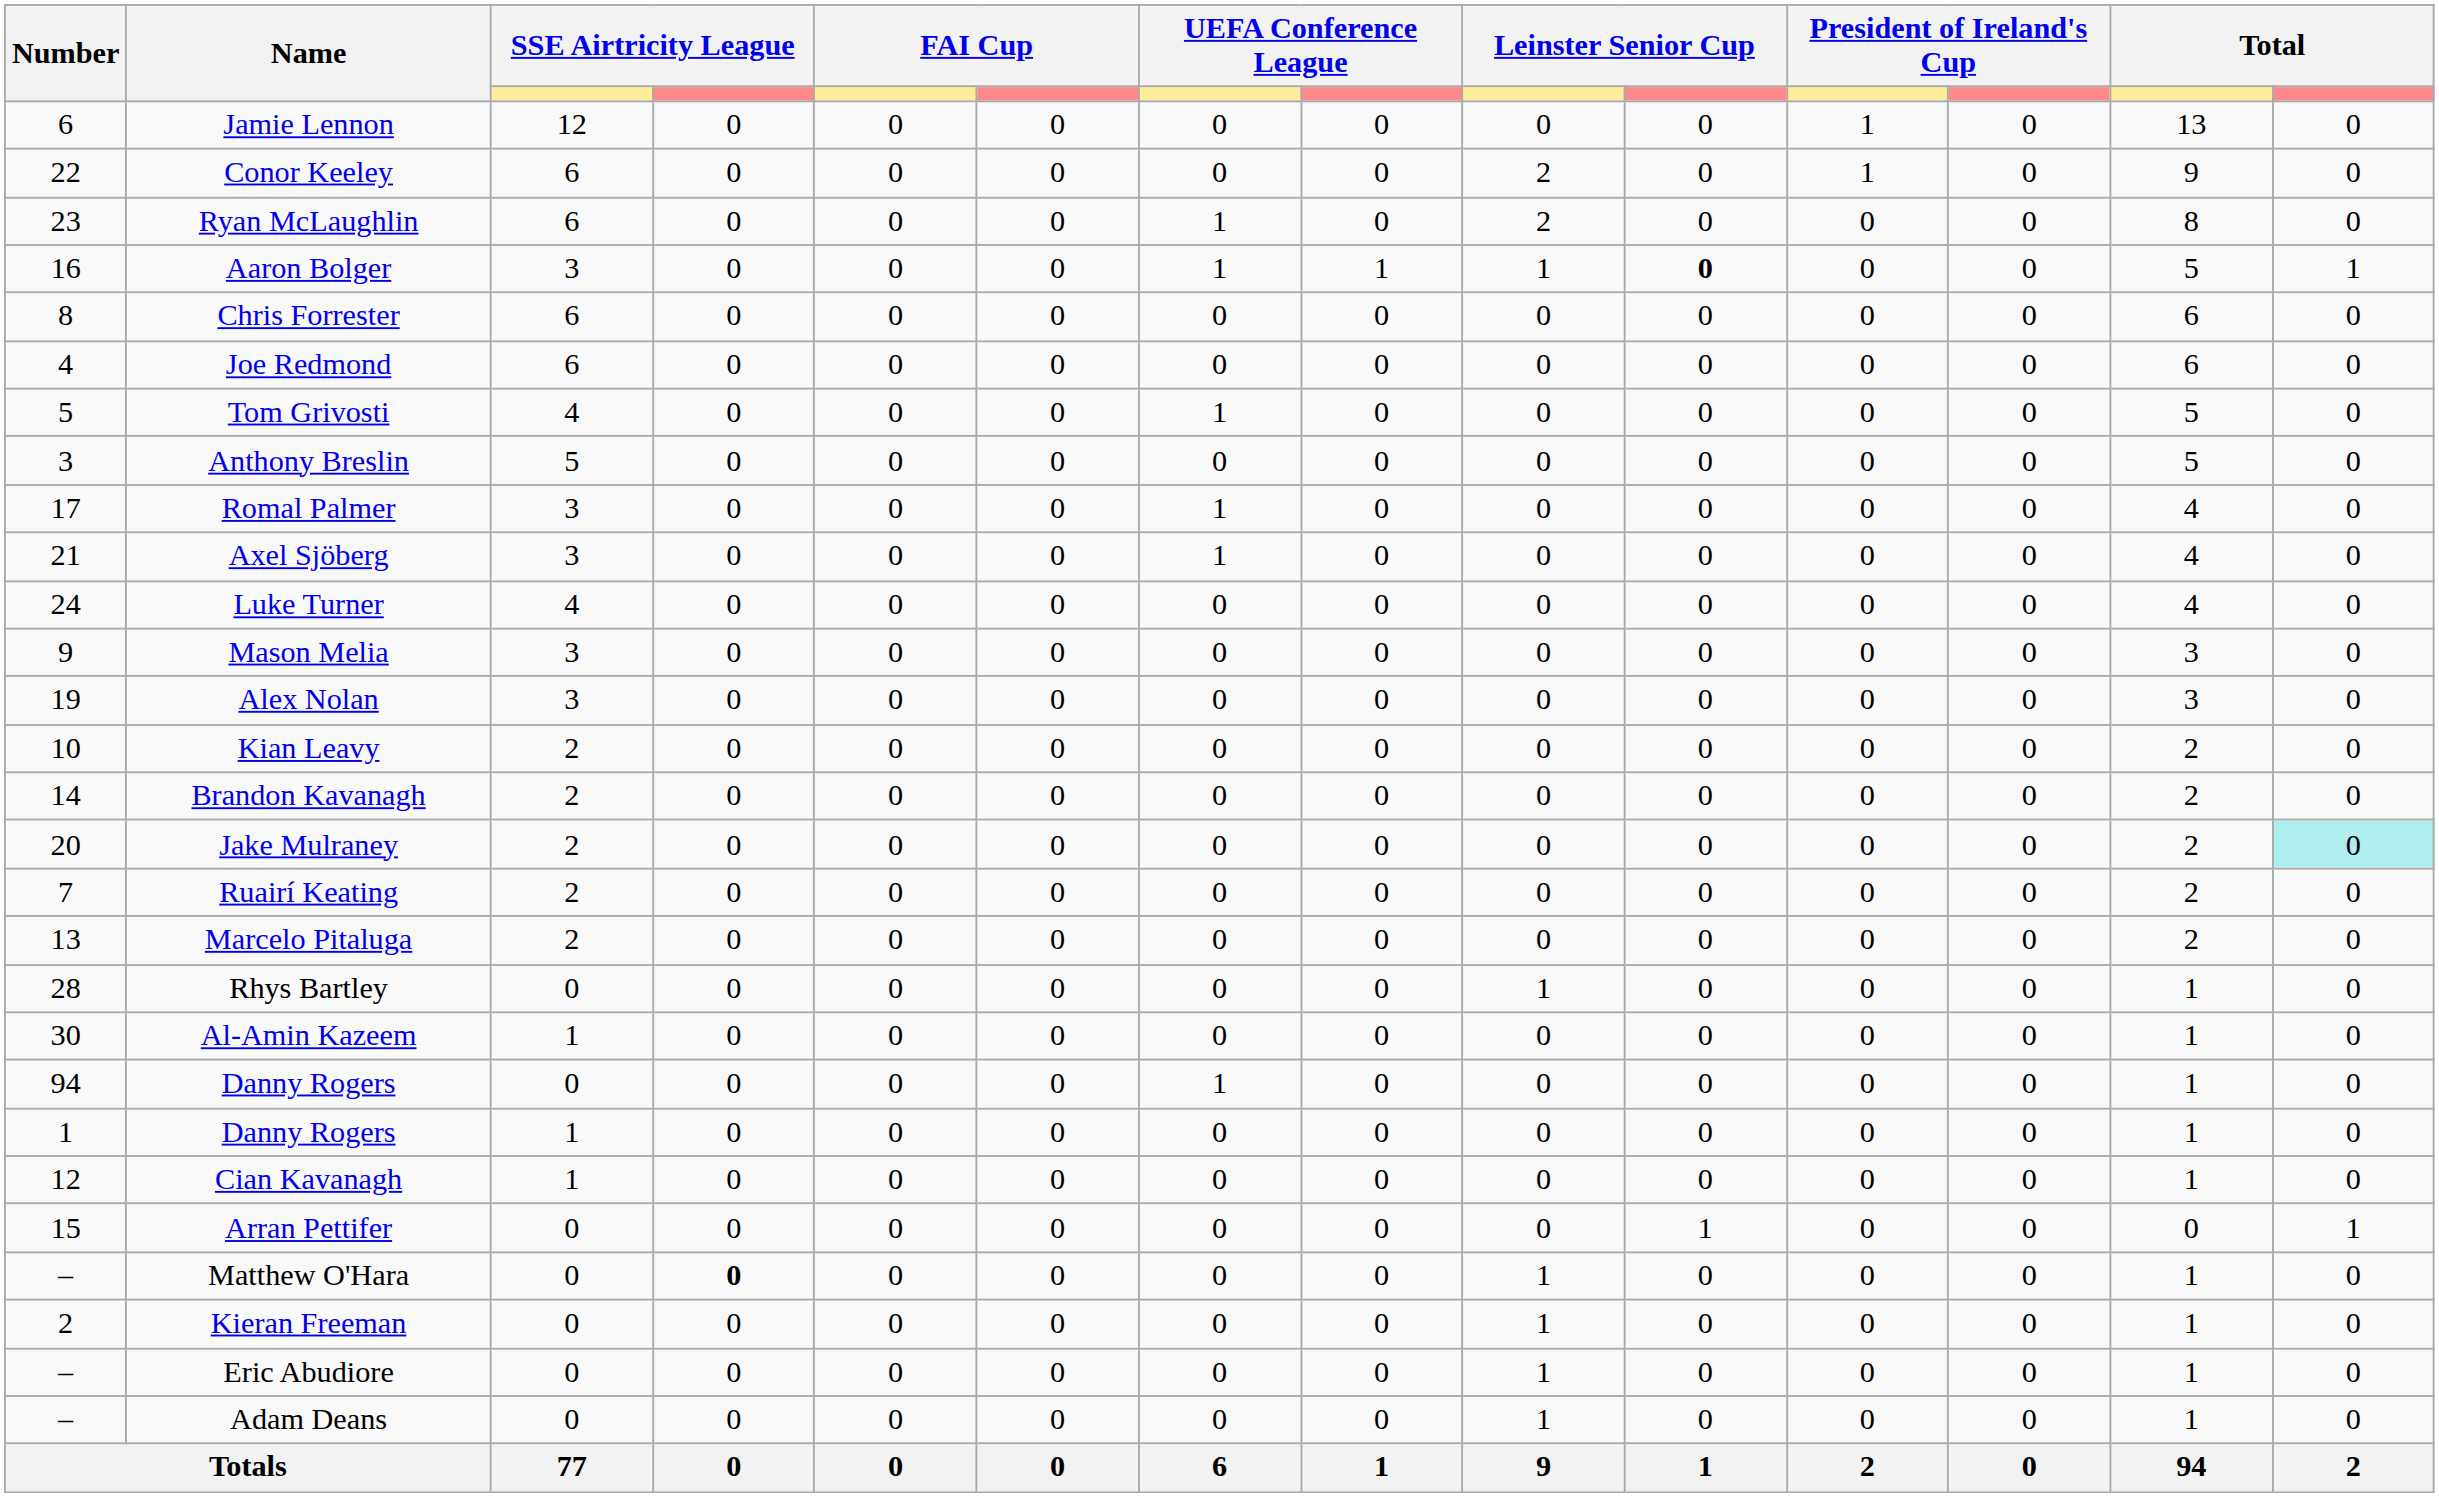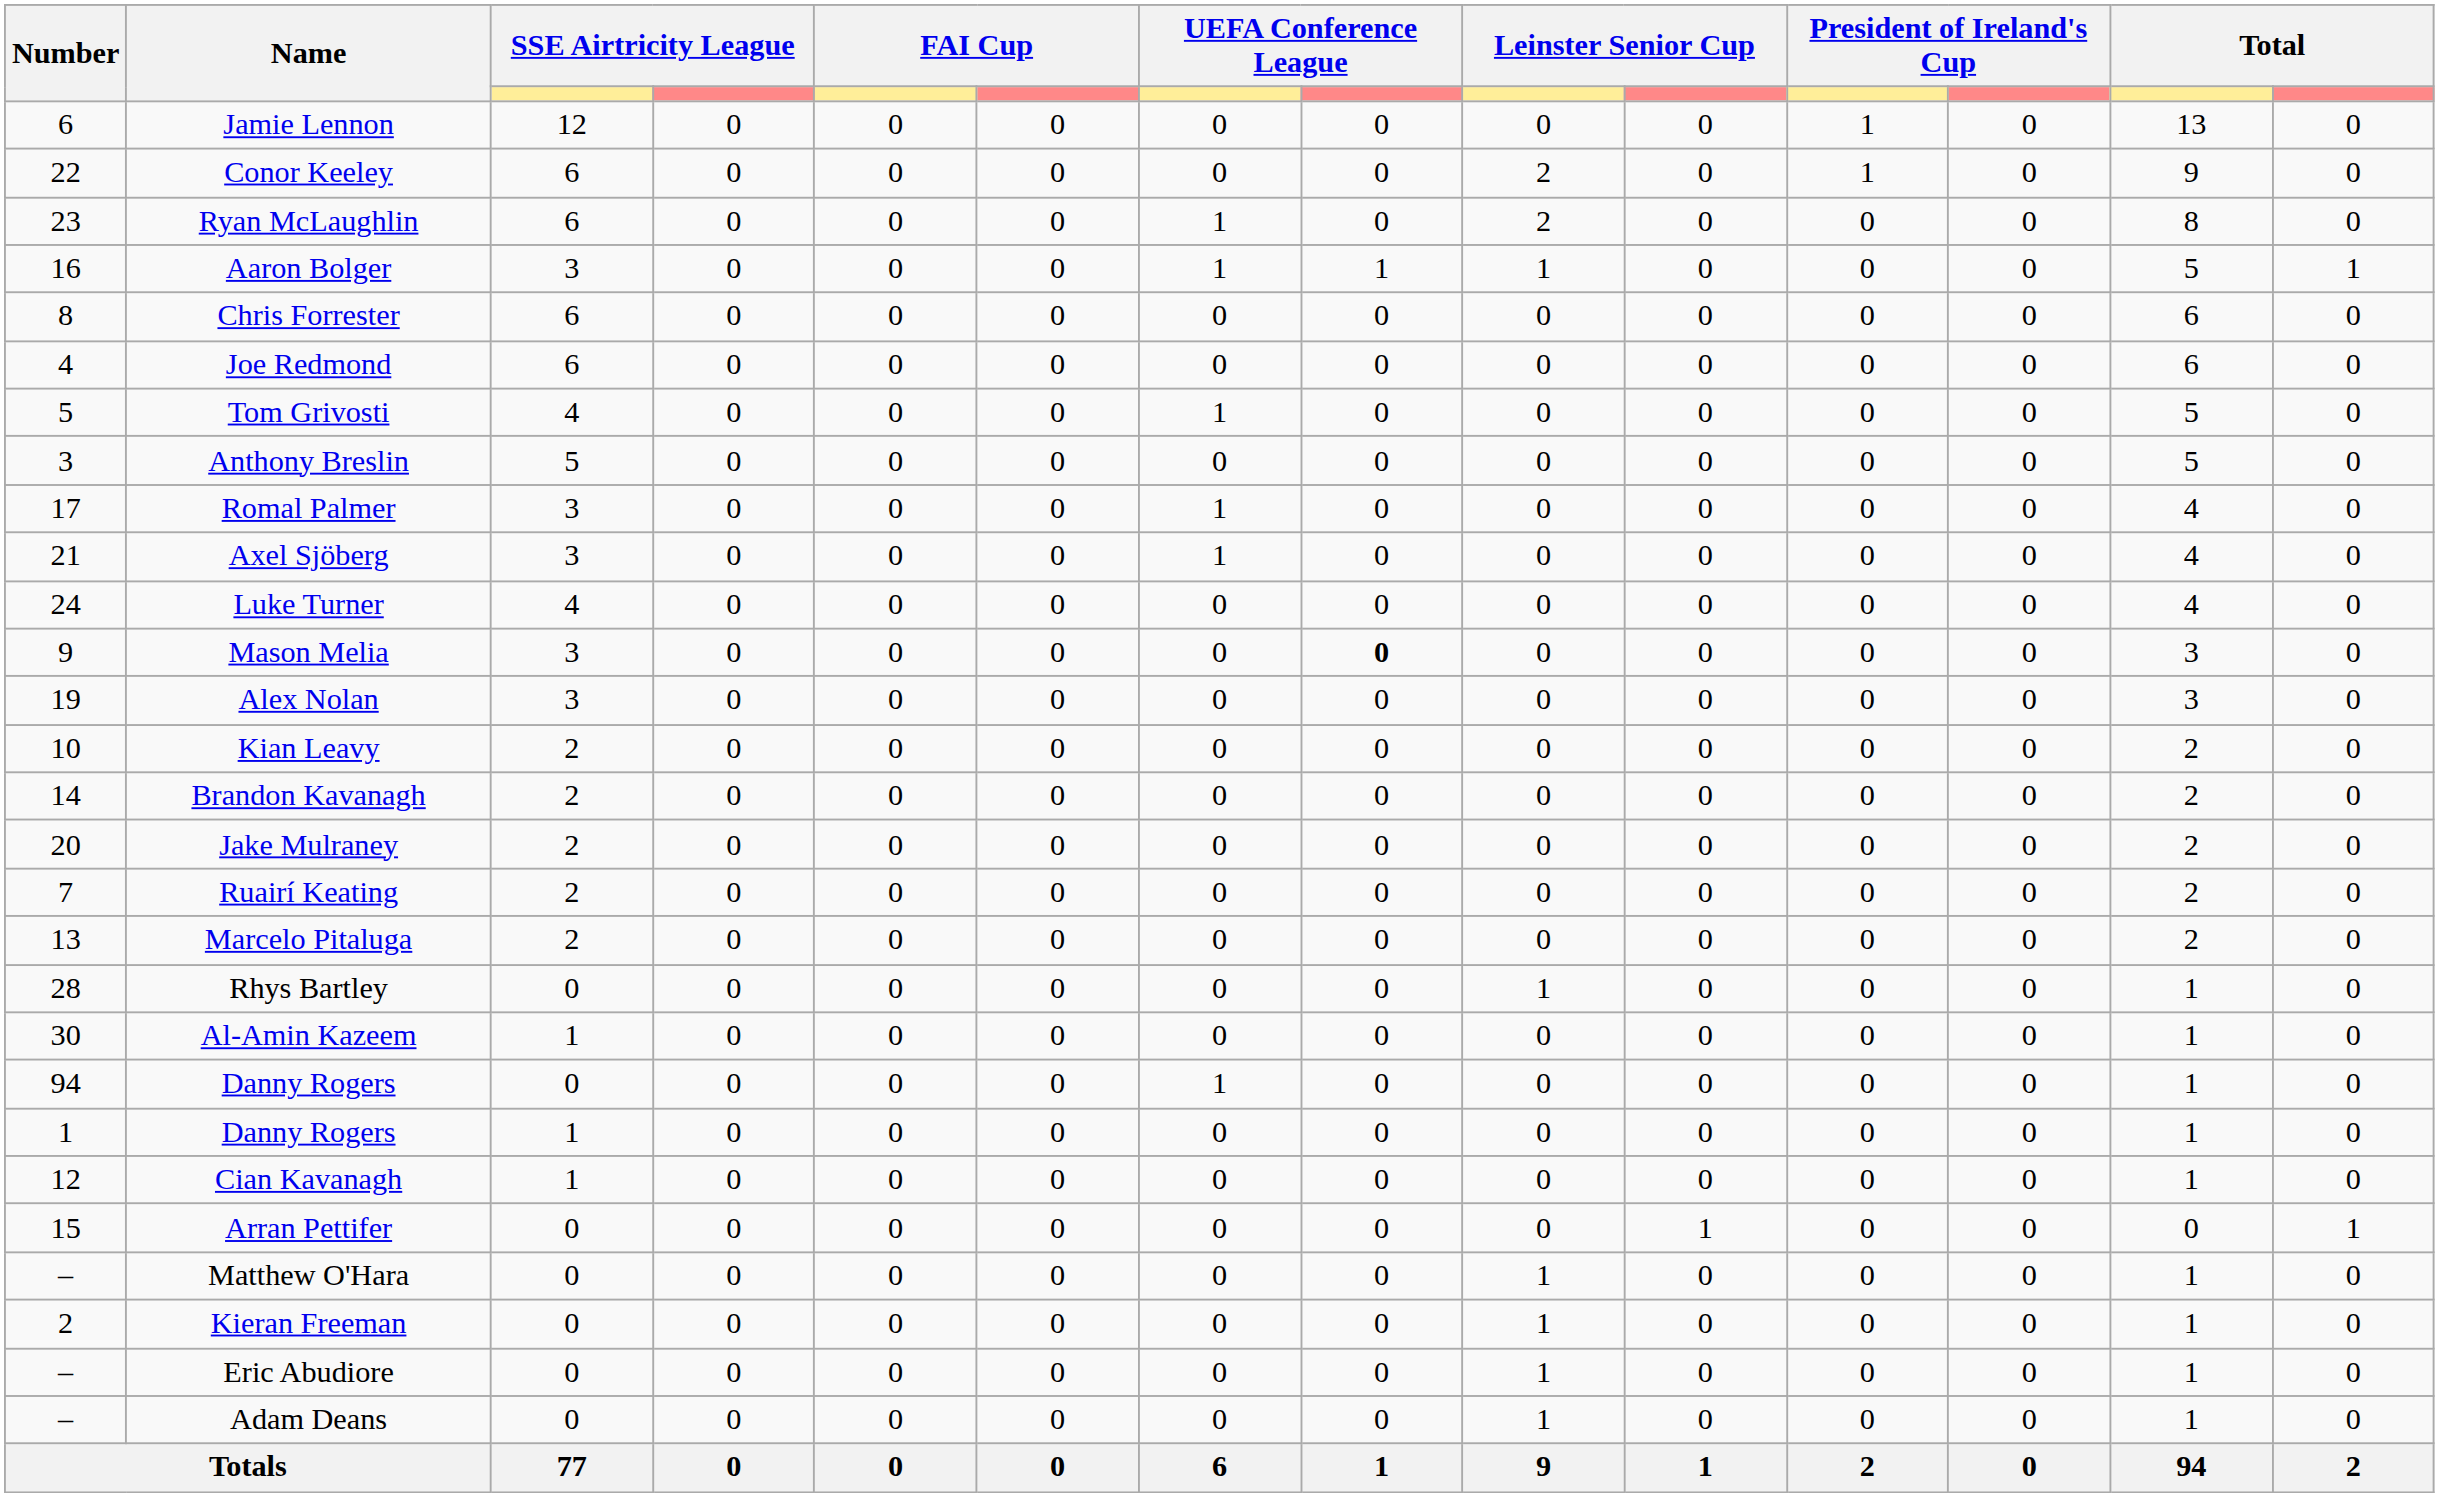(1705, 268) bold -> (1705, 268) normal
(1382, 651) normal -> (1382, 651) bold
(2353, 843) paleturquoise background -> (2353, 843) no background
(734, 1275) bold -> (734, 1275) normal
